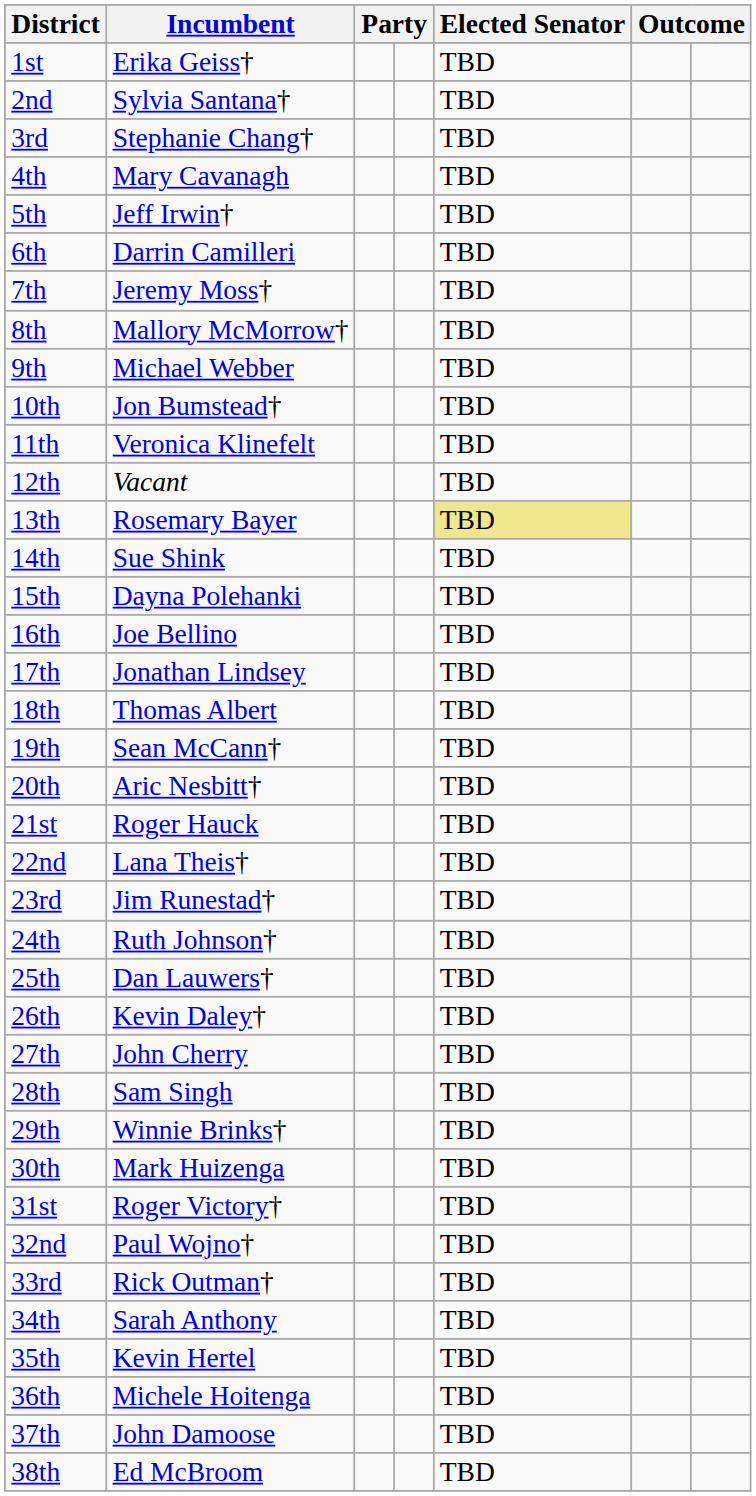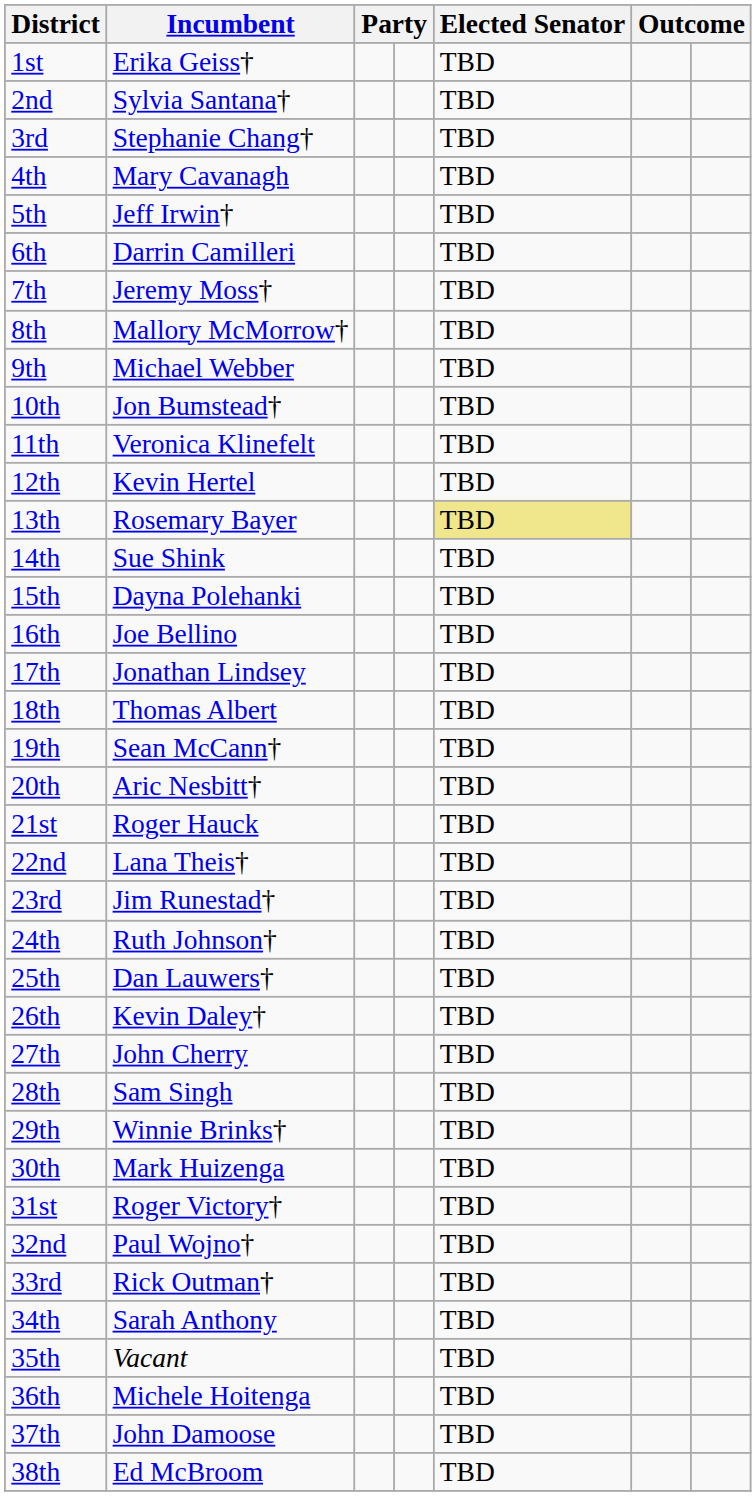(150, 481) Vacant -> (184, 481) Kevin Hertel
(184, 1358) Kevin Hertel -> (150, 1358) Vacant
